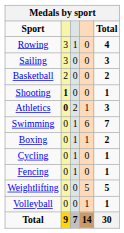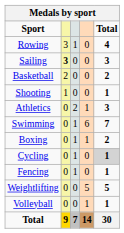(66, 60) normal -> (66, 60) bold
(66, 92) bold -> (66, 92) normal
(66, 108) bold -> (66, 108) normal
(107, 156) no background -> (107, 156) lightgrey background
